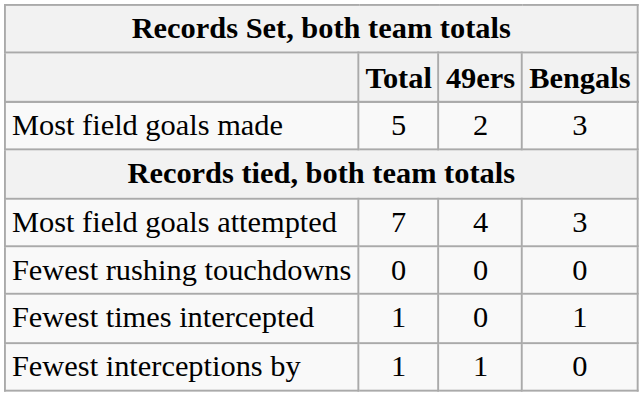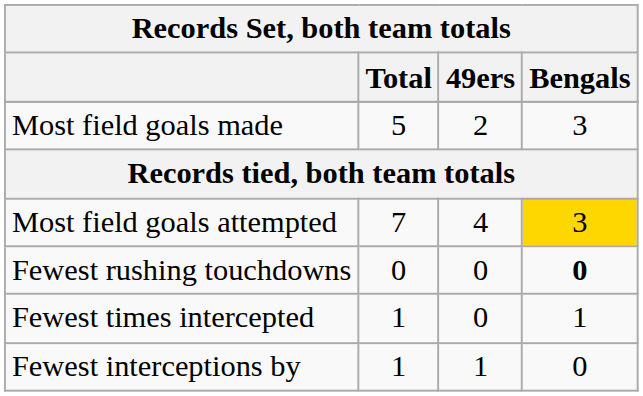(580, 221) no background -> (580, 221) gold background
(580, 269) normal -> (580, 269) bold
